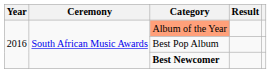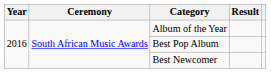(190, 28) lightsalmon background -> (190, 28) no background
(186, 60) bold -> (185, 60) normal
